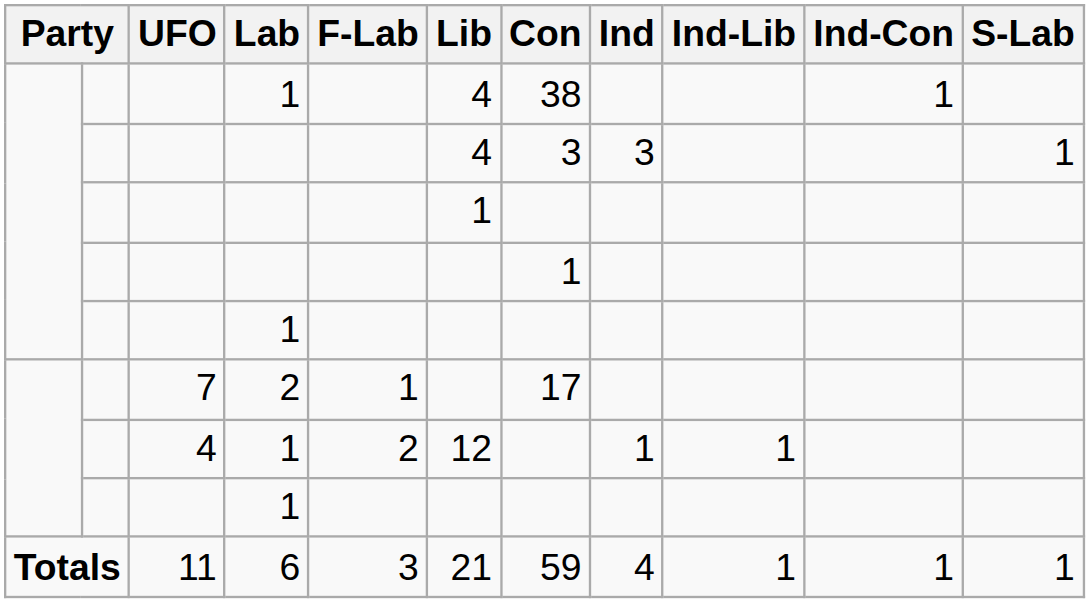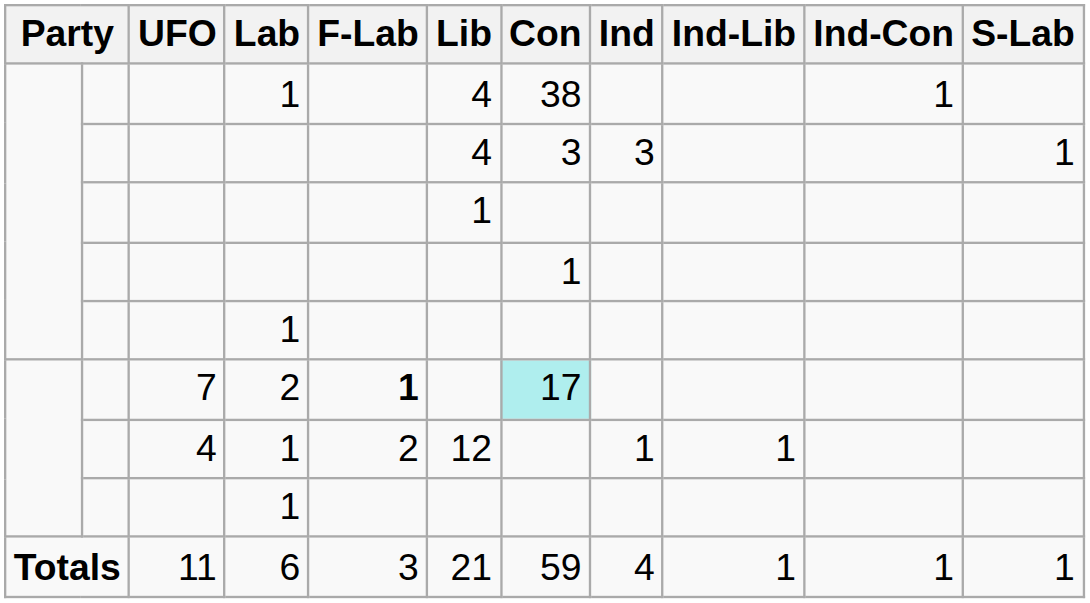(408, 388) normal -> (408, 388) bold
(561, 388) no background -> (561, 388) paleturquoise background
